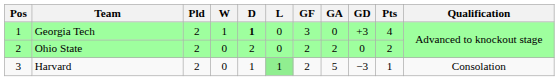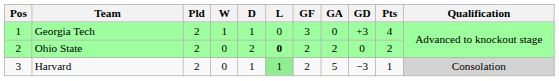(252, 31) bold -> (252, 31) normal
(279, 48) normal -> (279, 48) bold
(479, 66) no background -> (479, 66) lightgrey background
